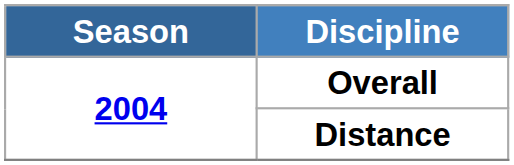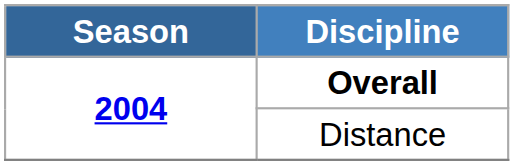(383, 135) bold -> (383, 135) normal
